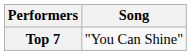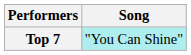(134, 38) no background -> (134, 38) paleturquoise background
